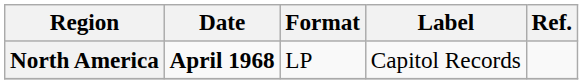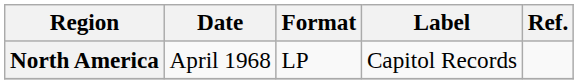(222, 59) bold -> (220, 59) normal
